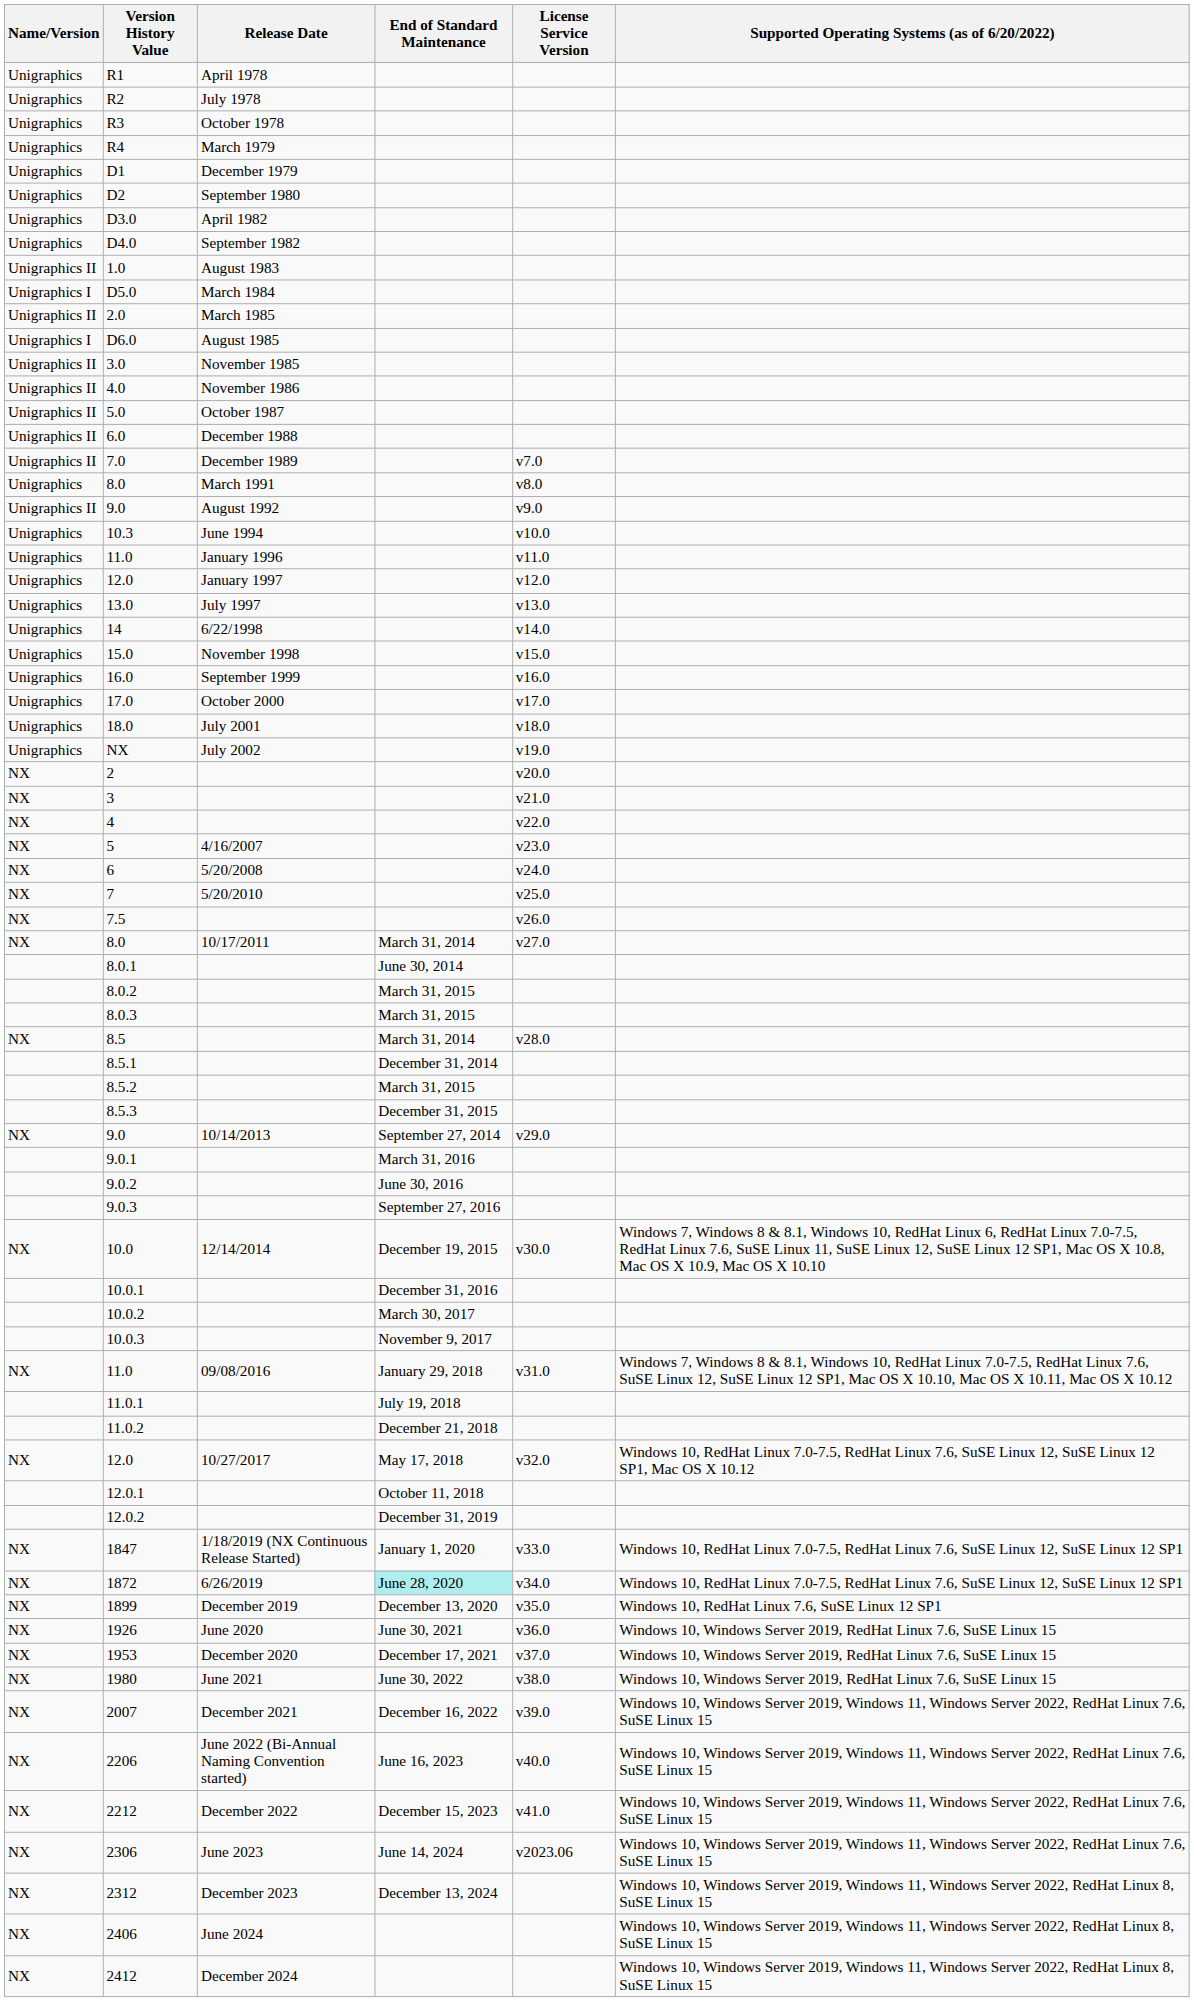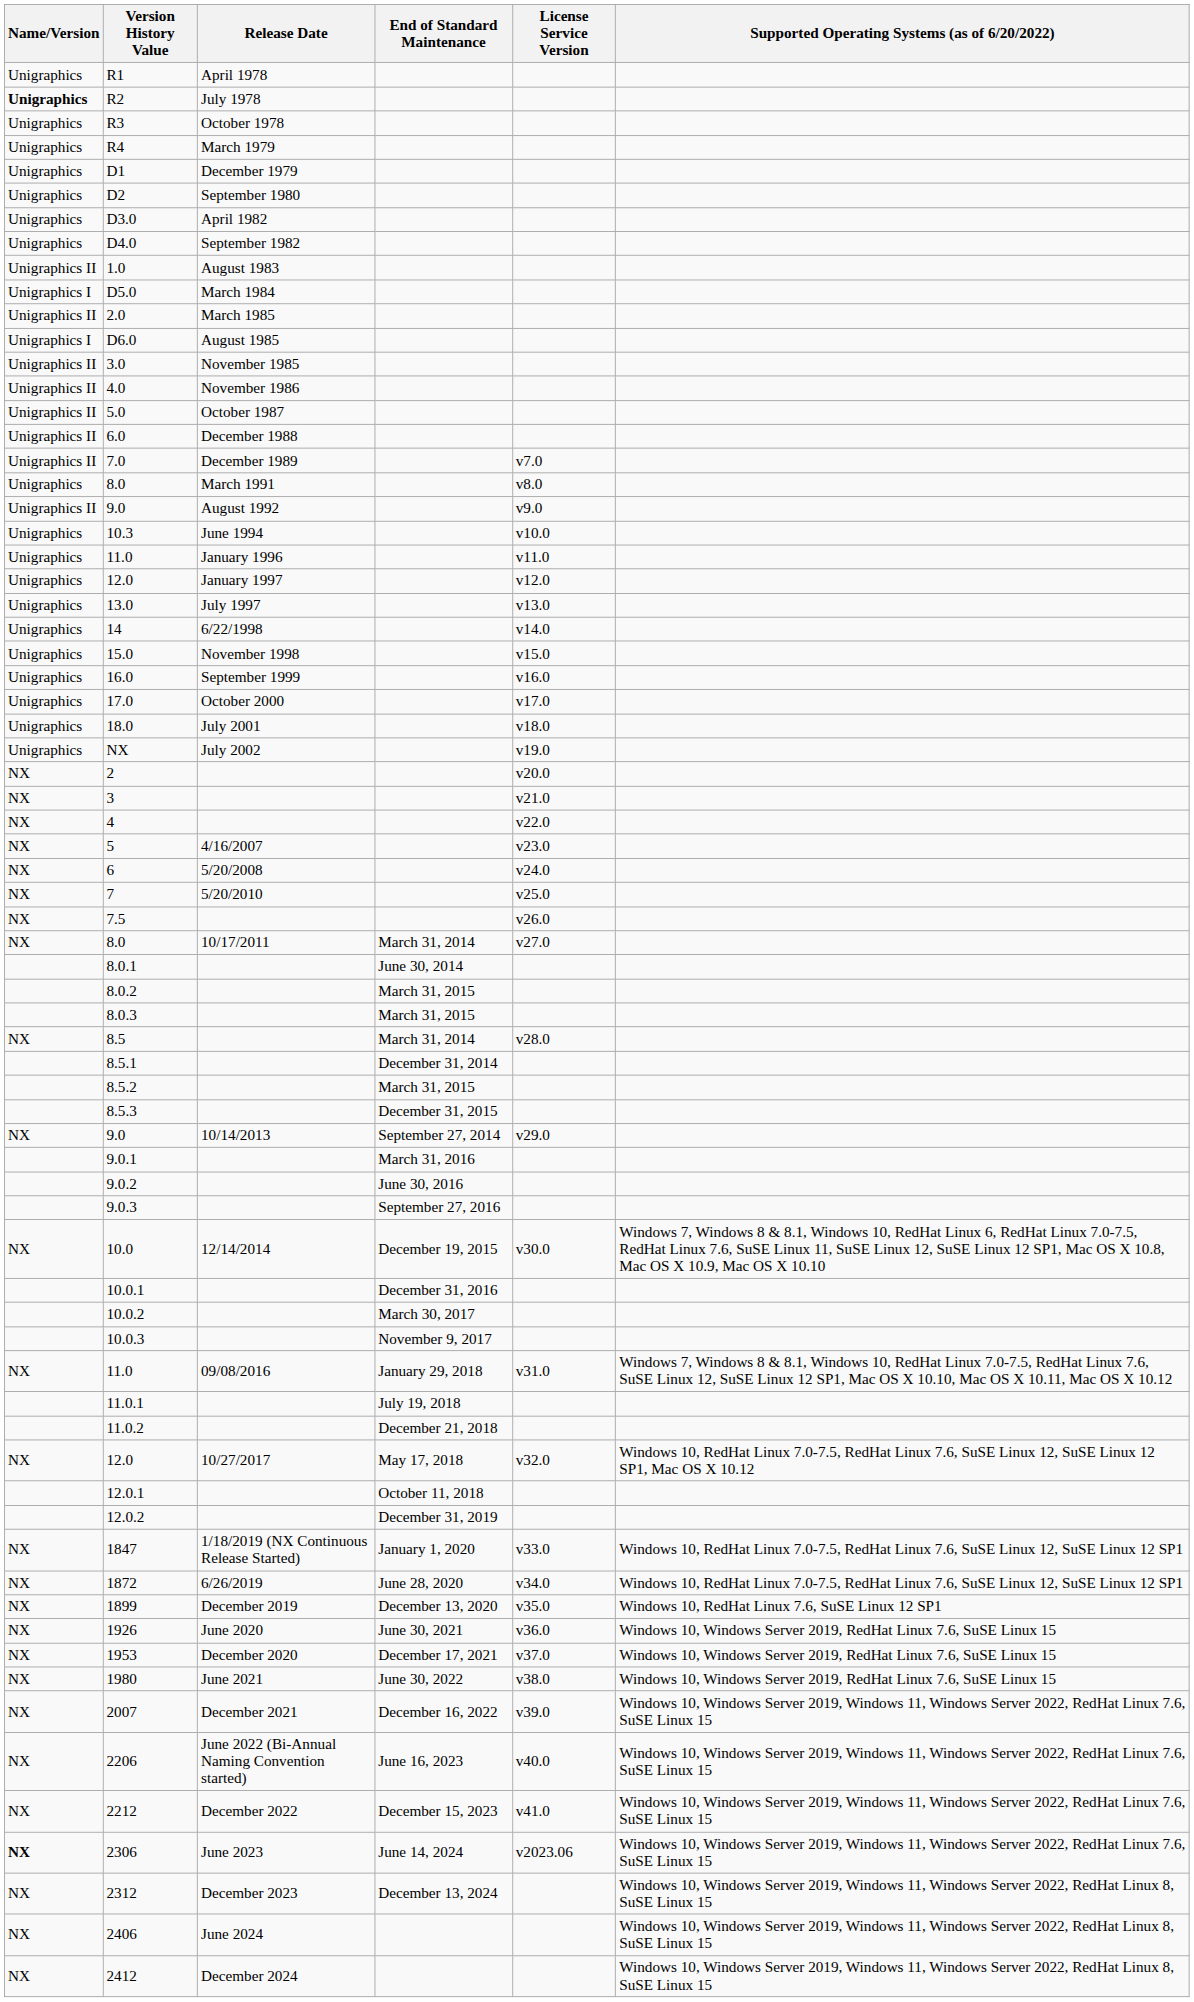(45, 98) normal -> (48, 98) bold
(421, 1582) paleturquoise background -> (421, 1582) no background
(19, 1852) normal -> (19, 1852) bold
